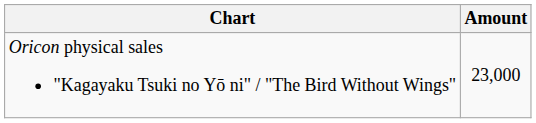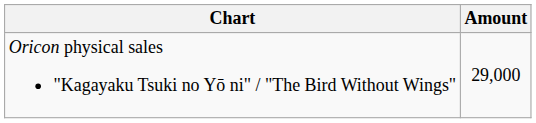(496, 75) 23,000 -> (496, 75) 29,000
